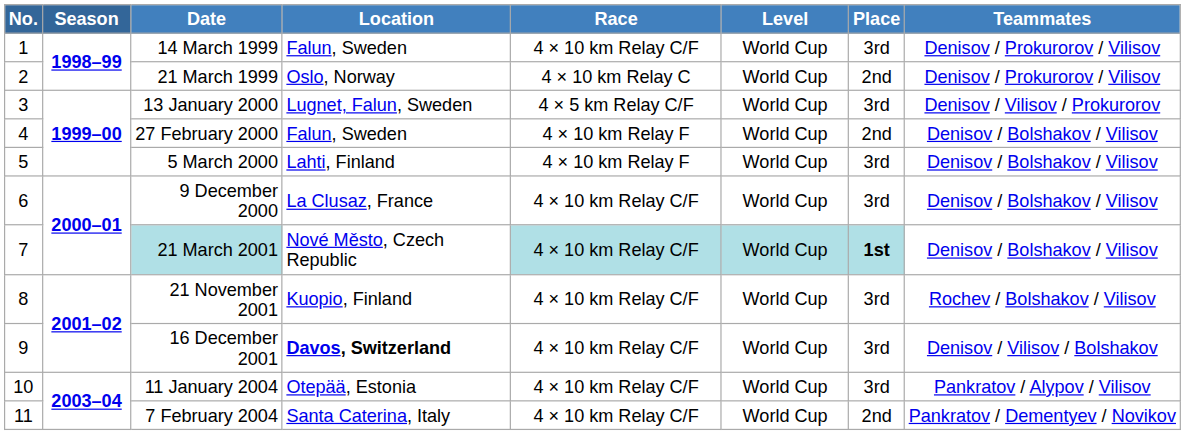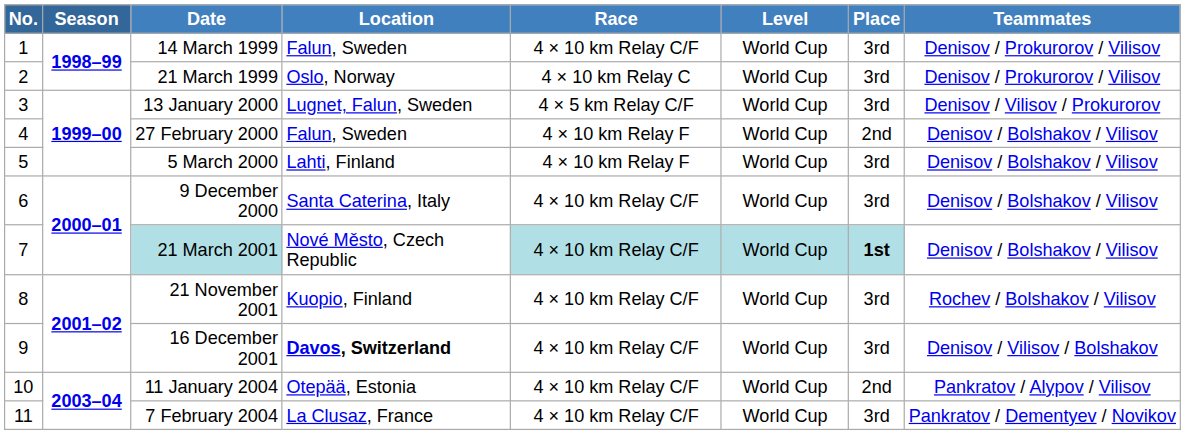(877, 76) 2nd -> (877, 76) 3rd
(360, 201) La Clusaz, France -> (368, 201) Santa Caterina, Italy
(877, 386) 3rd -> (877, 386) 2nd
(368, 415) Santa Caterina, Italy -> (360, 415) La Clusaz, France
(877, 415) 2nd -> (877, 415) 3rd
